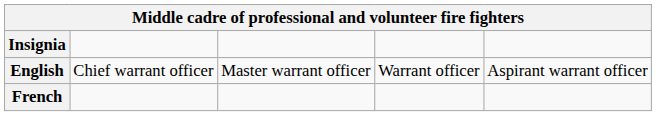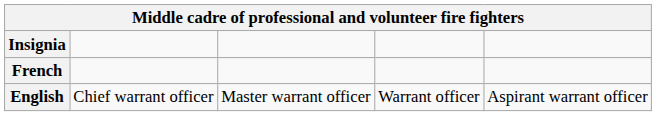rows swapped: (37, 96) <-> (37, 70)
